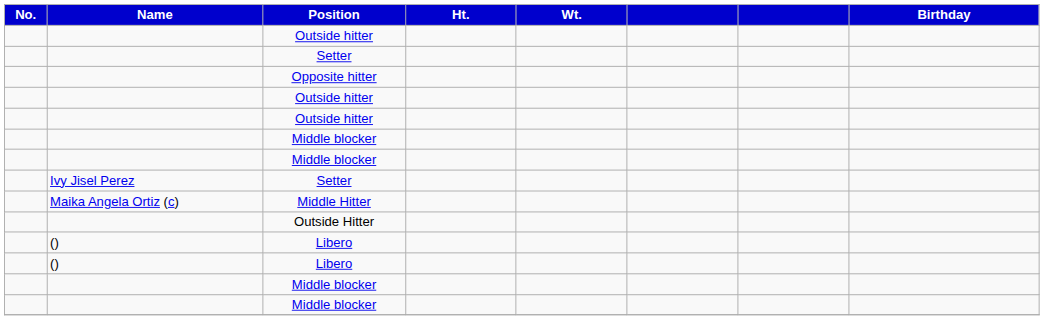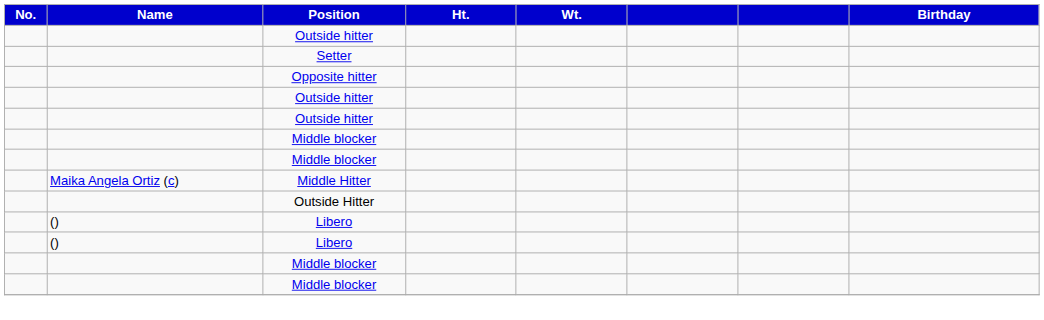- row: (92, 181)
